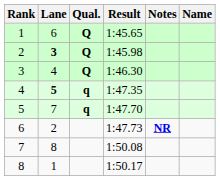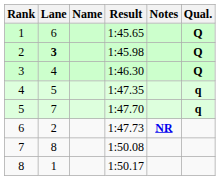columns swapped: (197, 14) <-> (86, 14)
(54, 90) bold -> (54, 90) normal
